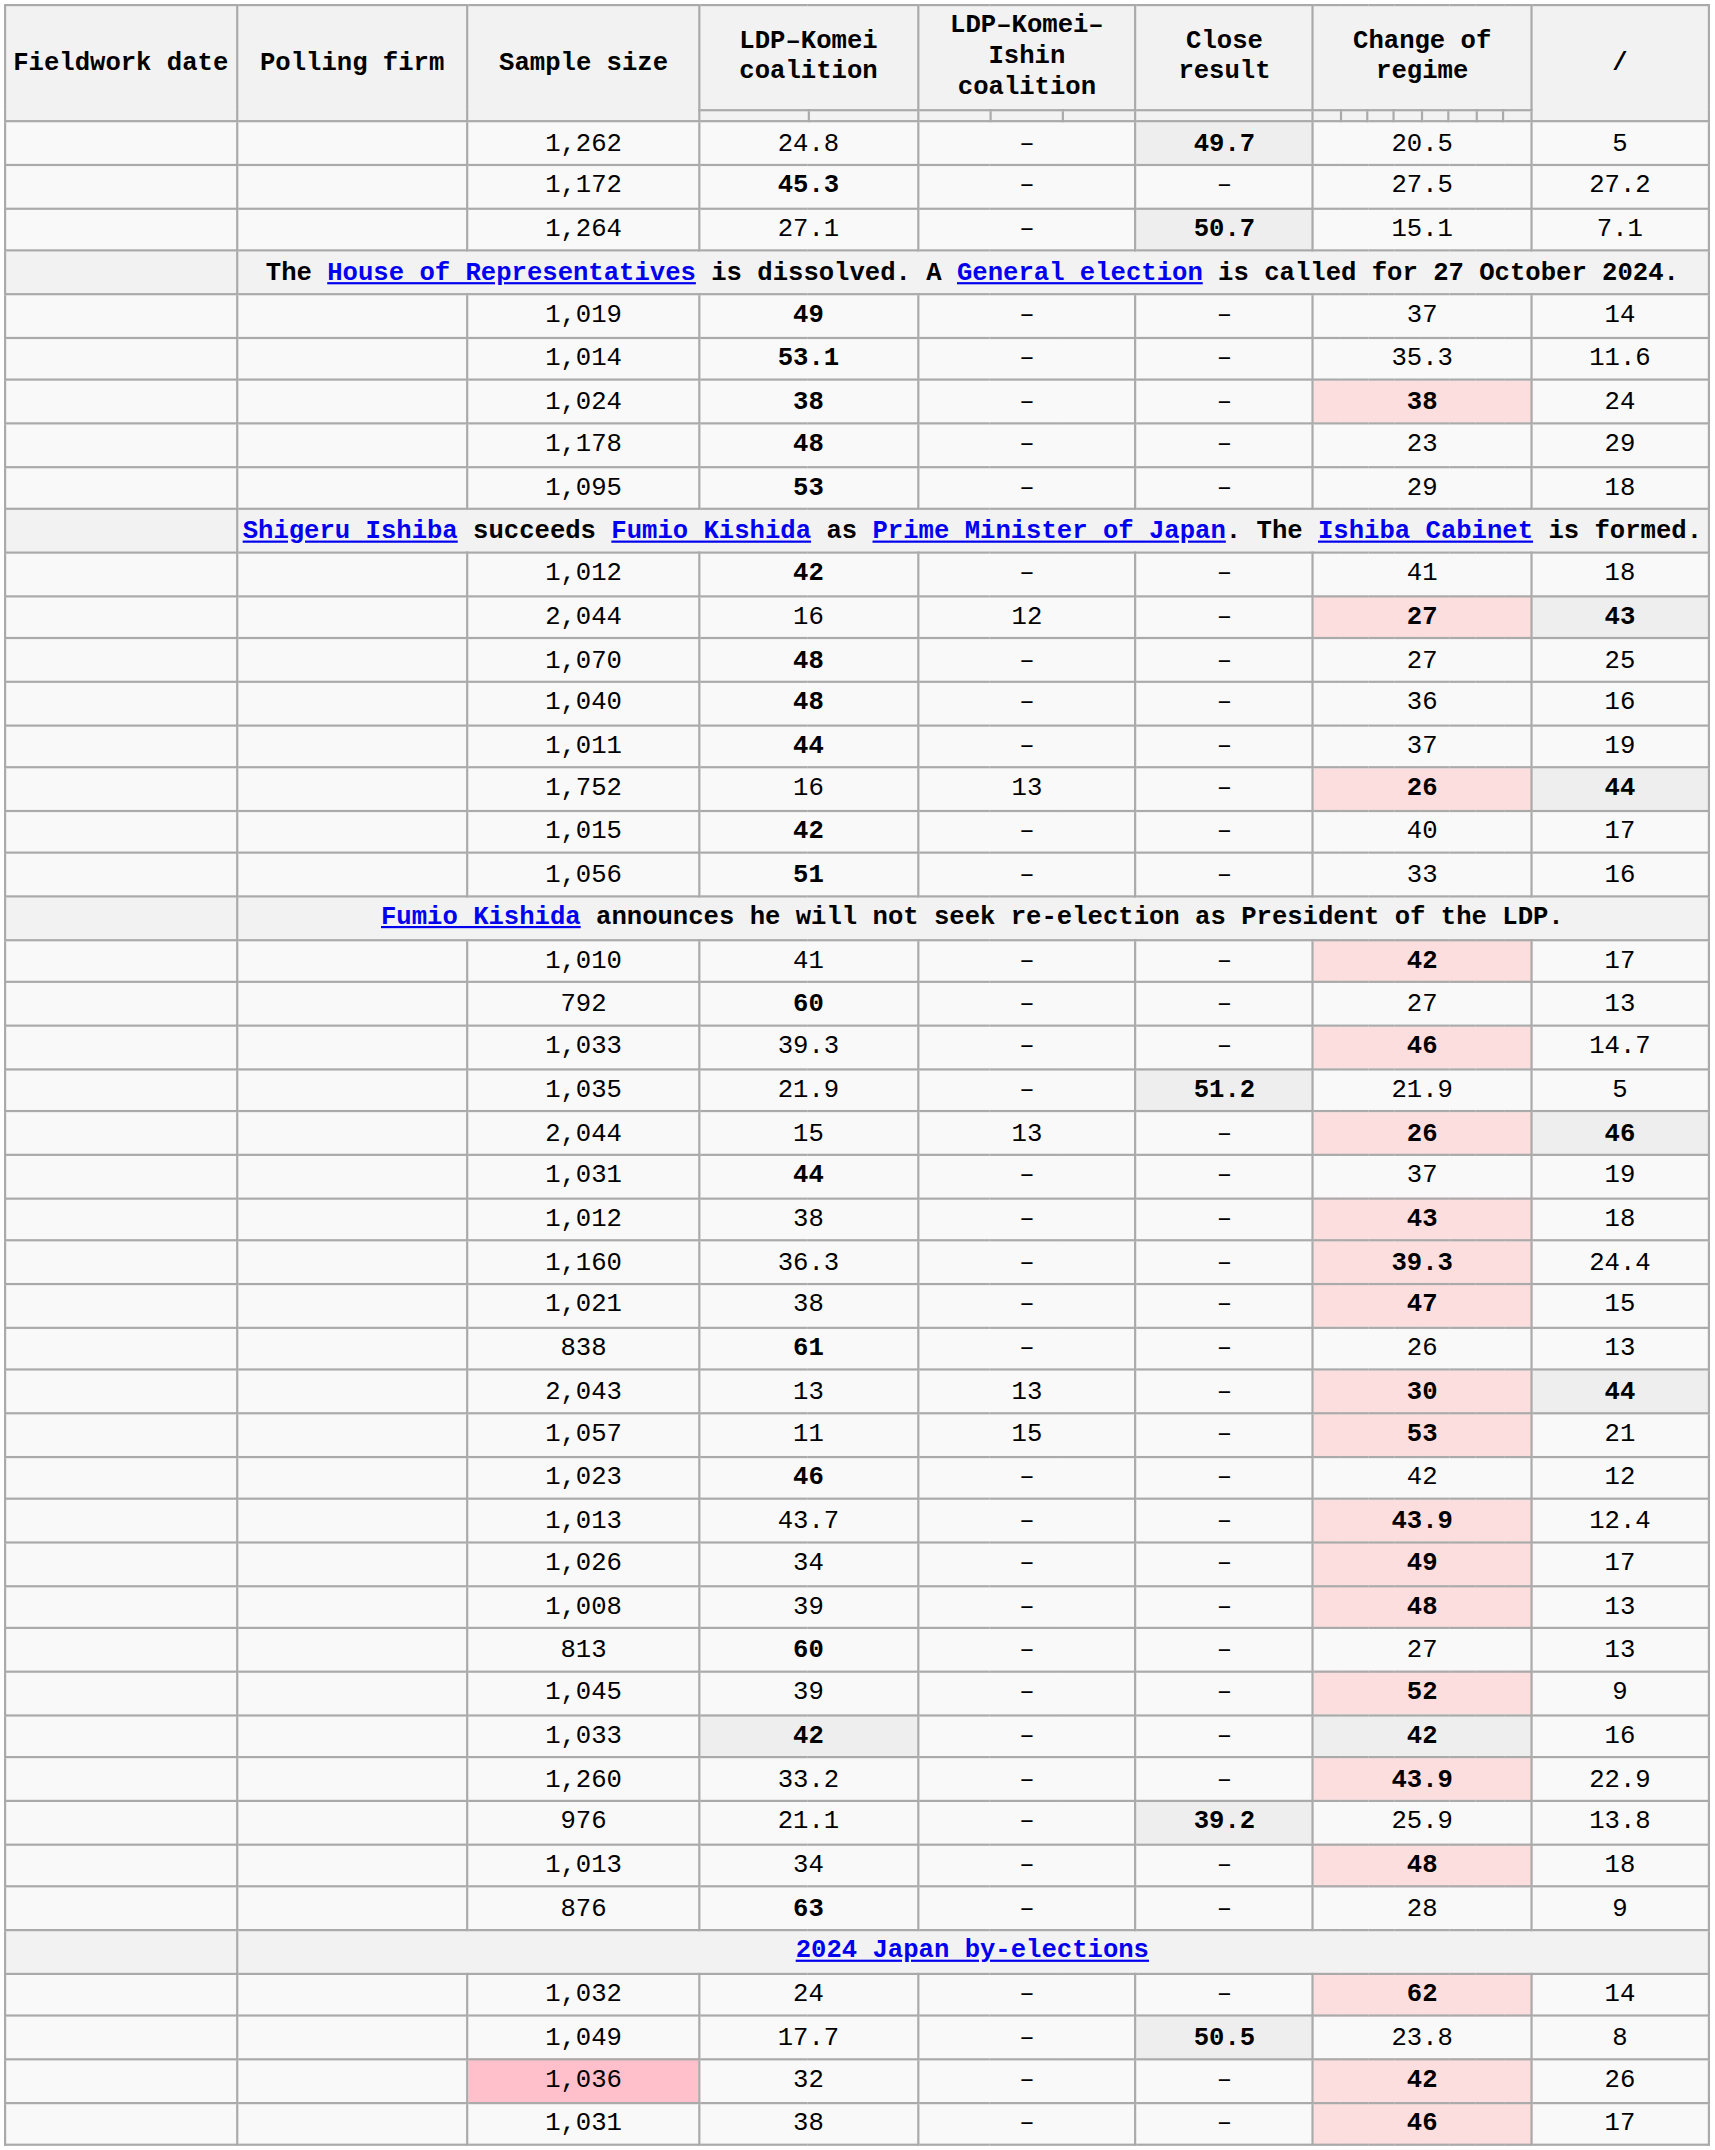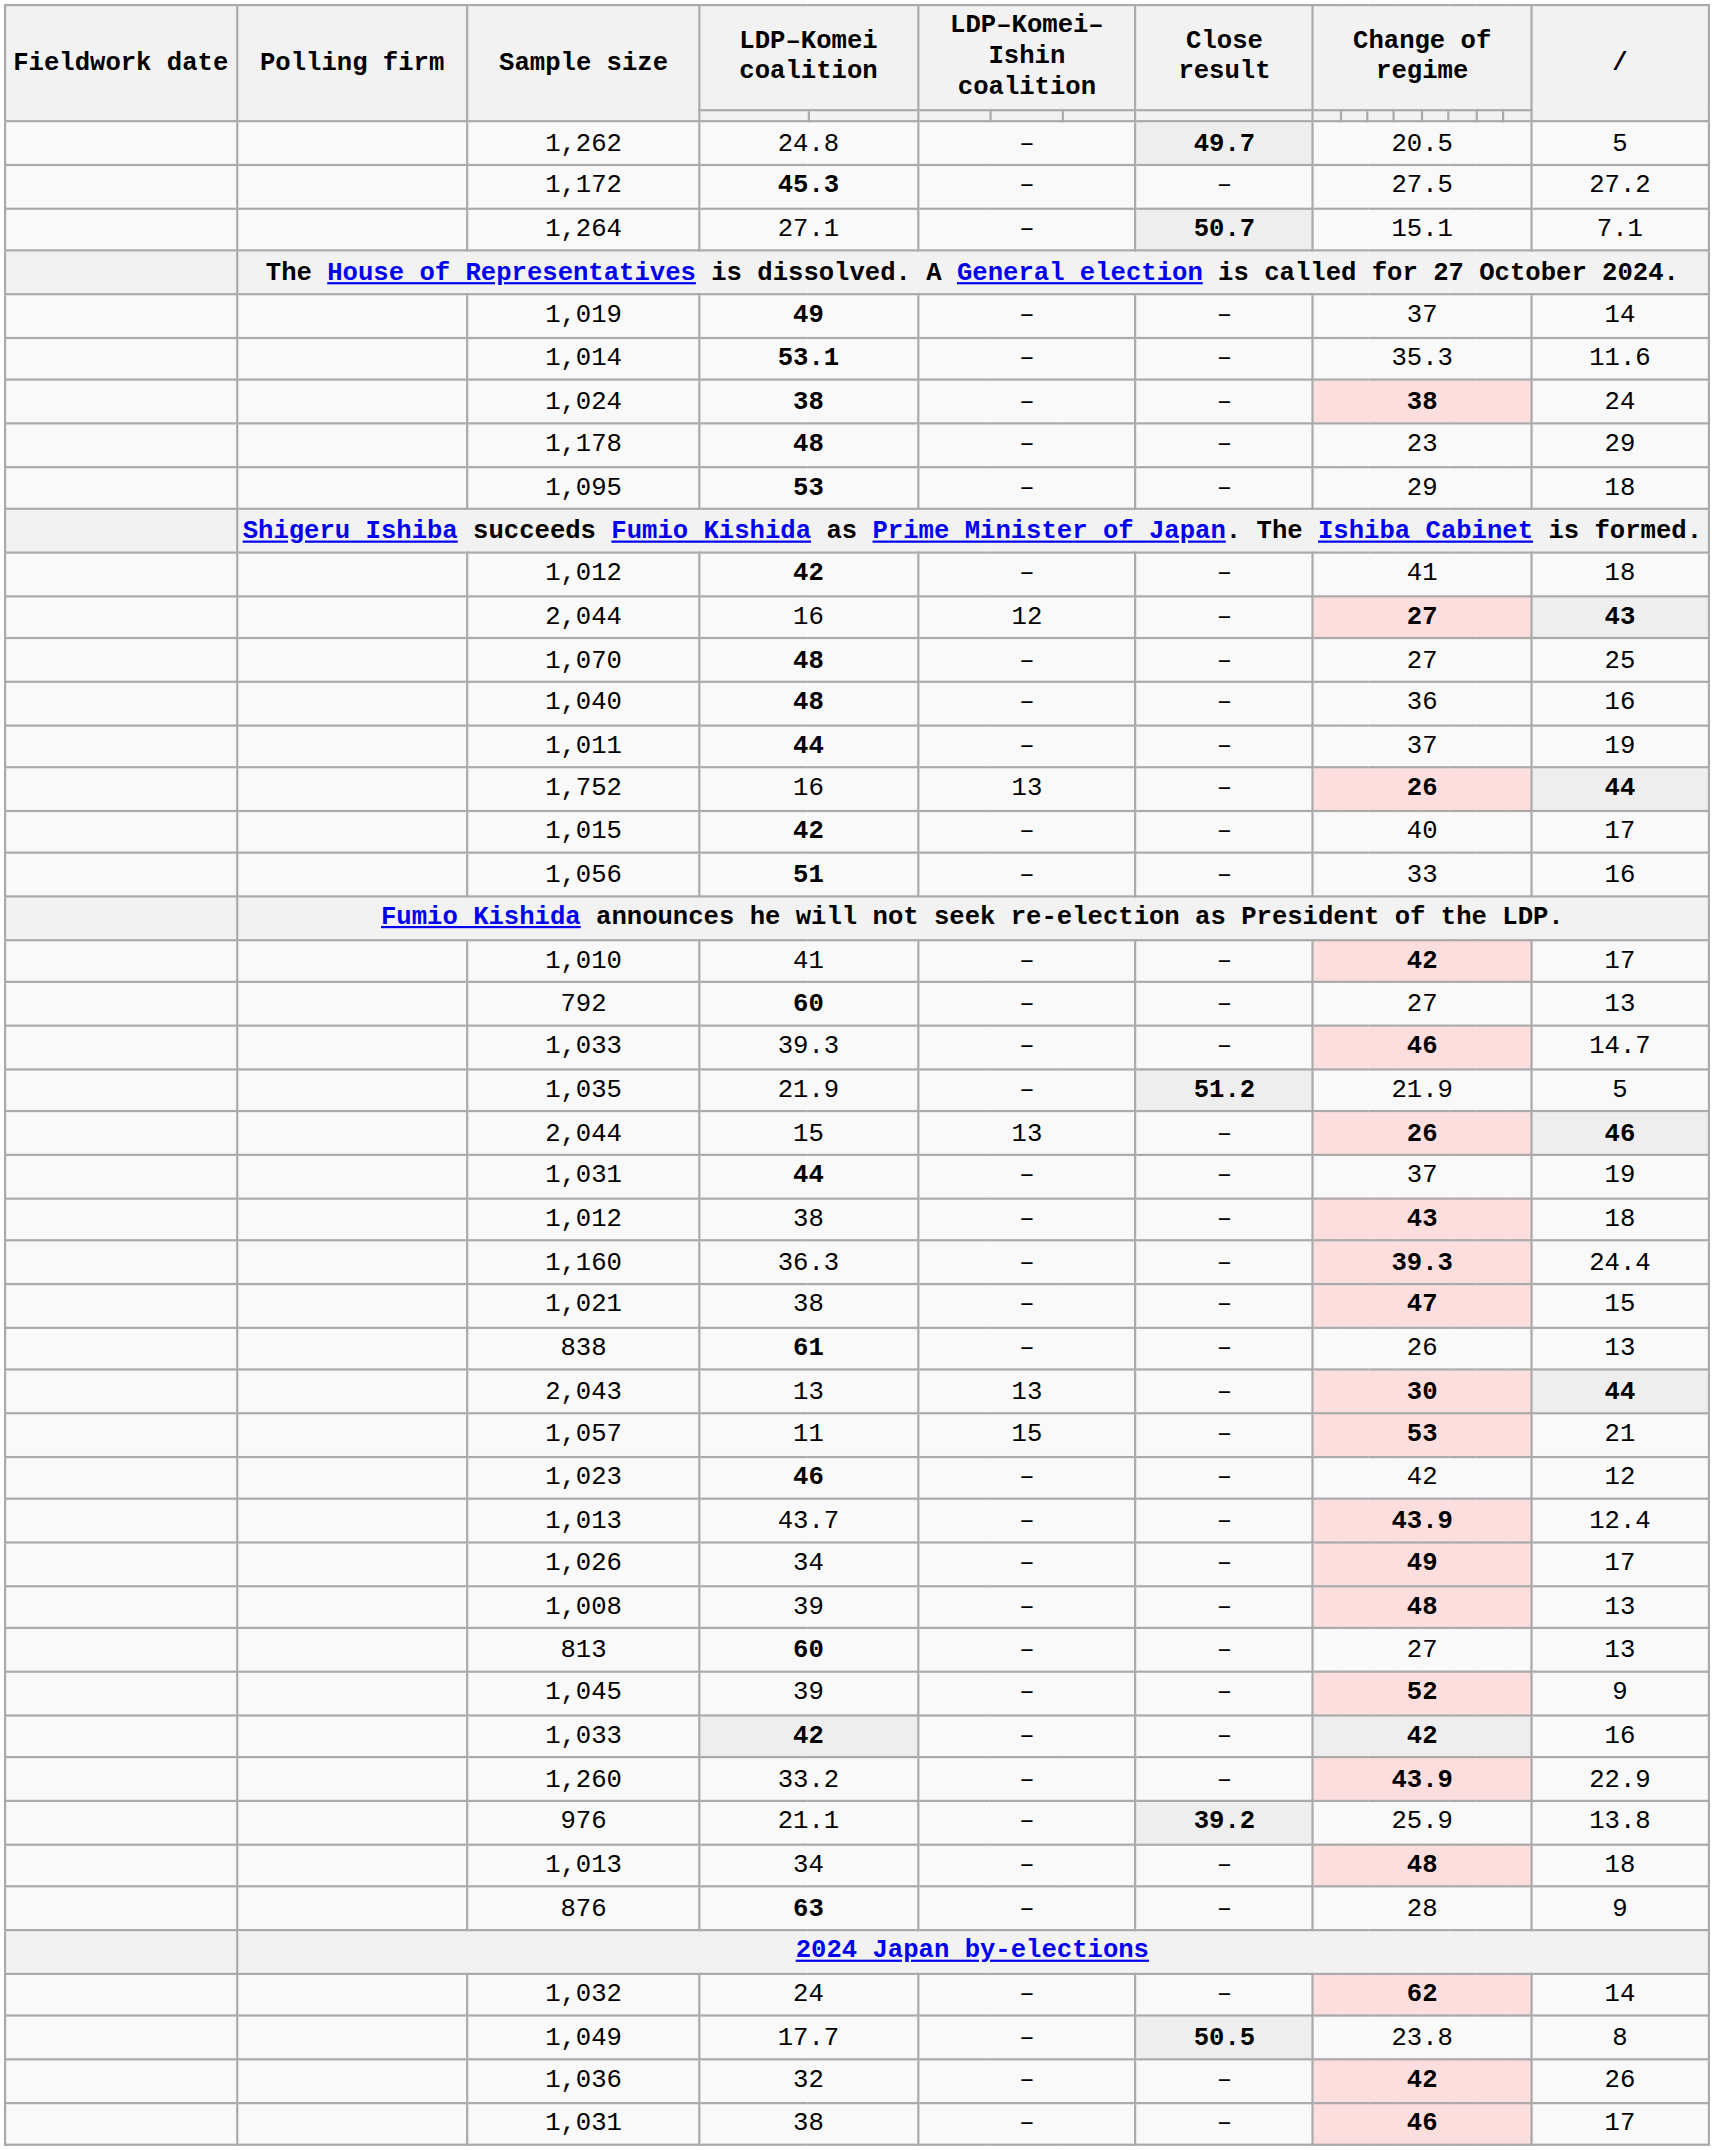(584, 2080) pink background -> (584, 2080) no background
